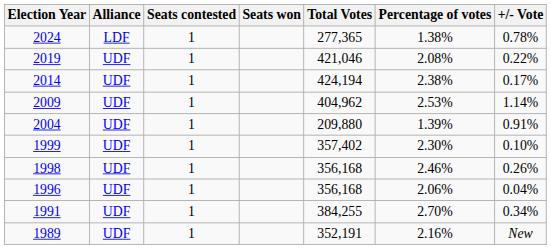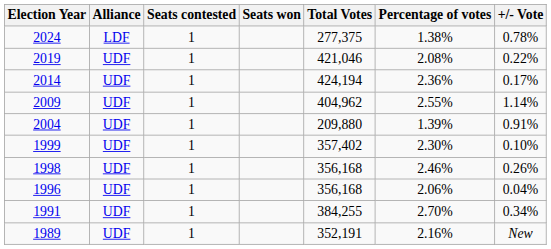(340, 37) 277,365 -> (340, 37) 277,375
(435, 80) 2.38% -> (435, 80) 2.36%
(435, 102) 2.53% -> (435, 102) 2.55%
